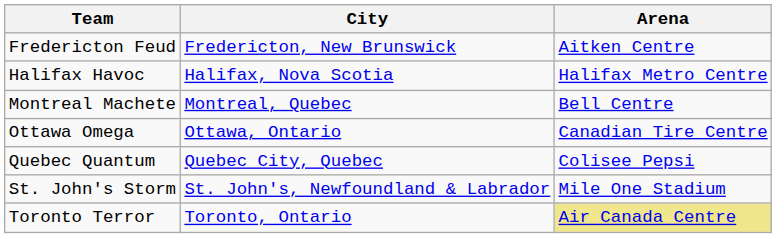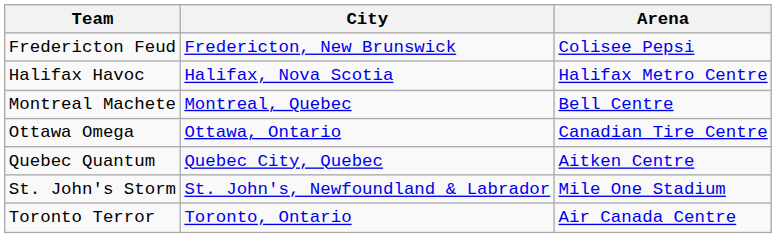(627, 47) Aitken Centre -> (627, 47) Colisee Pepsi
(627, 161) Colisee Pepsi -> (627, 161) Aitken Centre
(647, 218) khaki background -> (647, 218) no background
